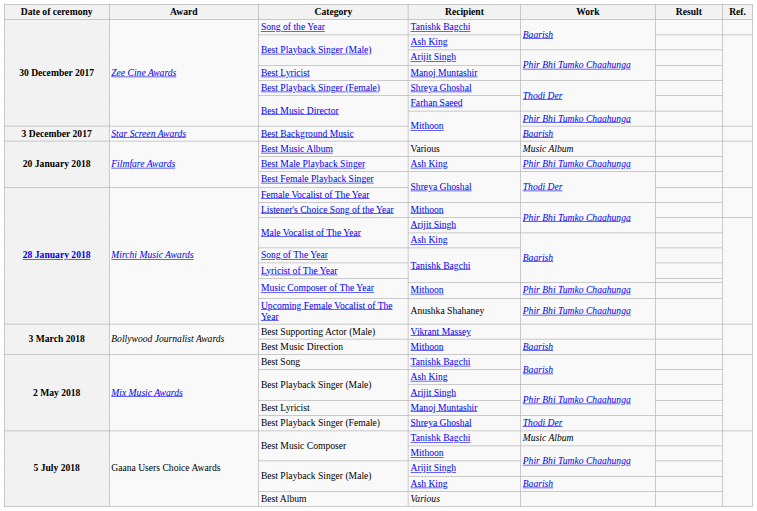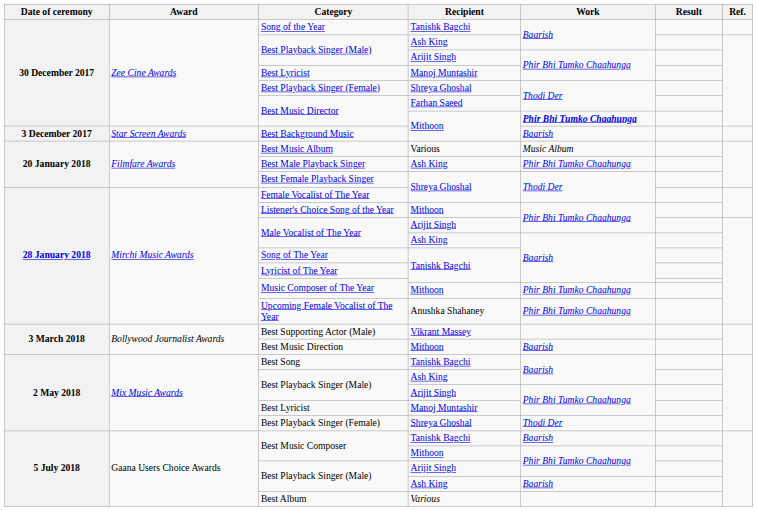(577, 118) normal -> (580, 118) bold
(548, 438) Music Album -> (538, 438) Baarish
